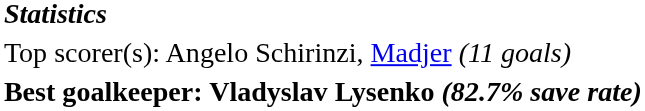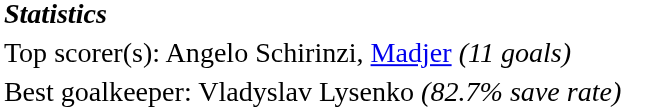(323, 92) bold -> (313, 92) normal
